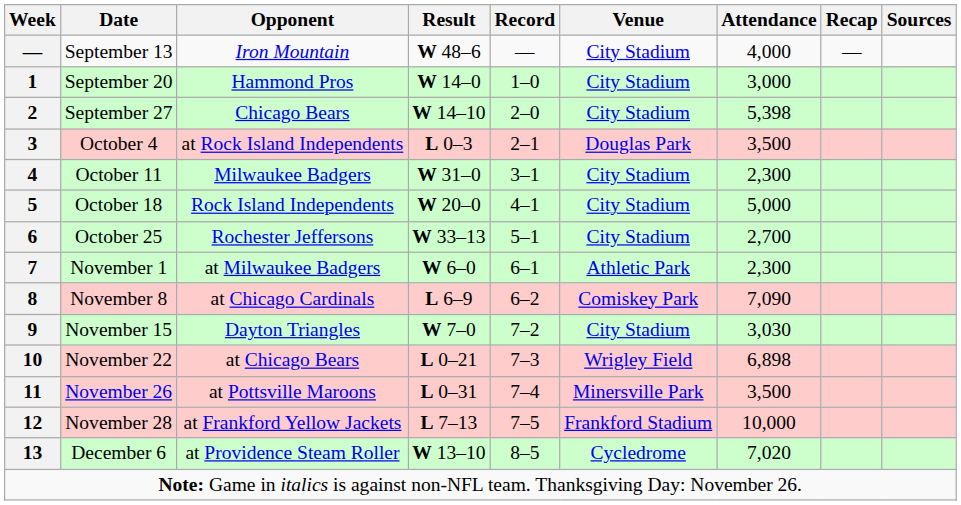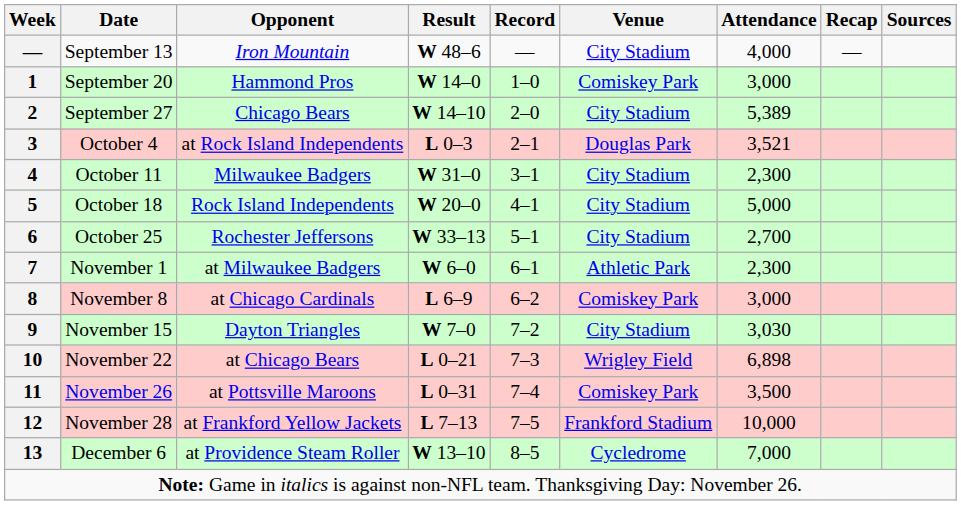(638, 81) City Stadium -> (638, 81) Comiskey Park
(769, 112) 5,398 -> (769, 112) 5,389
(769, 143) 3,500 -> (769, 143) 3,521
(769, 298) 7,090 -> (769, 298) 3,000
(638, 391) Minersville Park -> (638, 391) Comiskey Park
(769, 453) 7,020 -> (769, 453) 7,000
